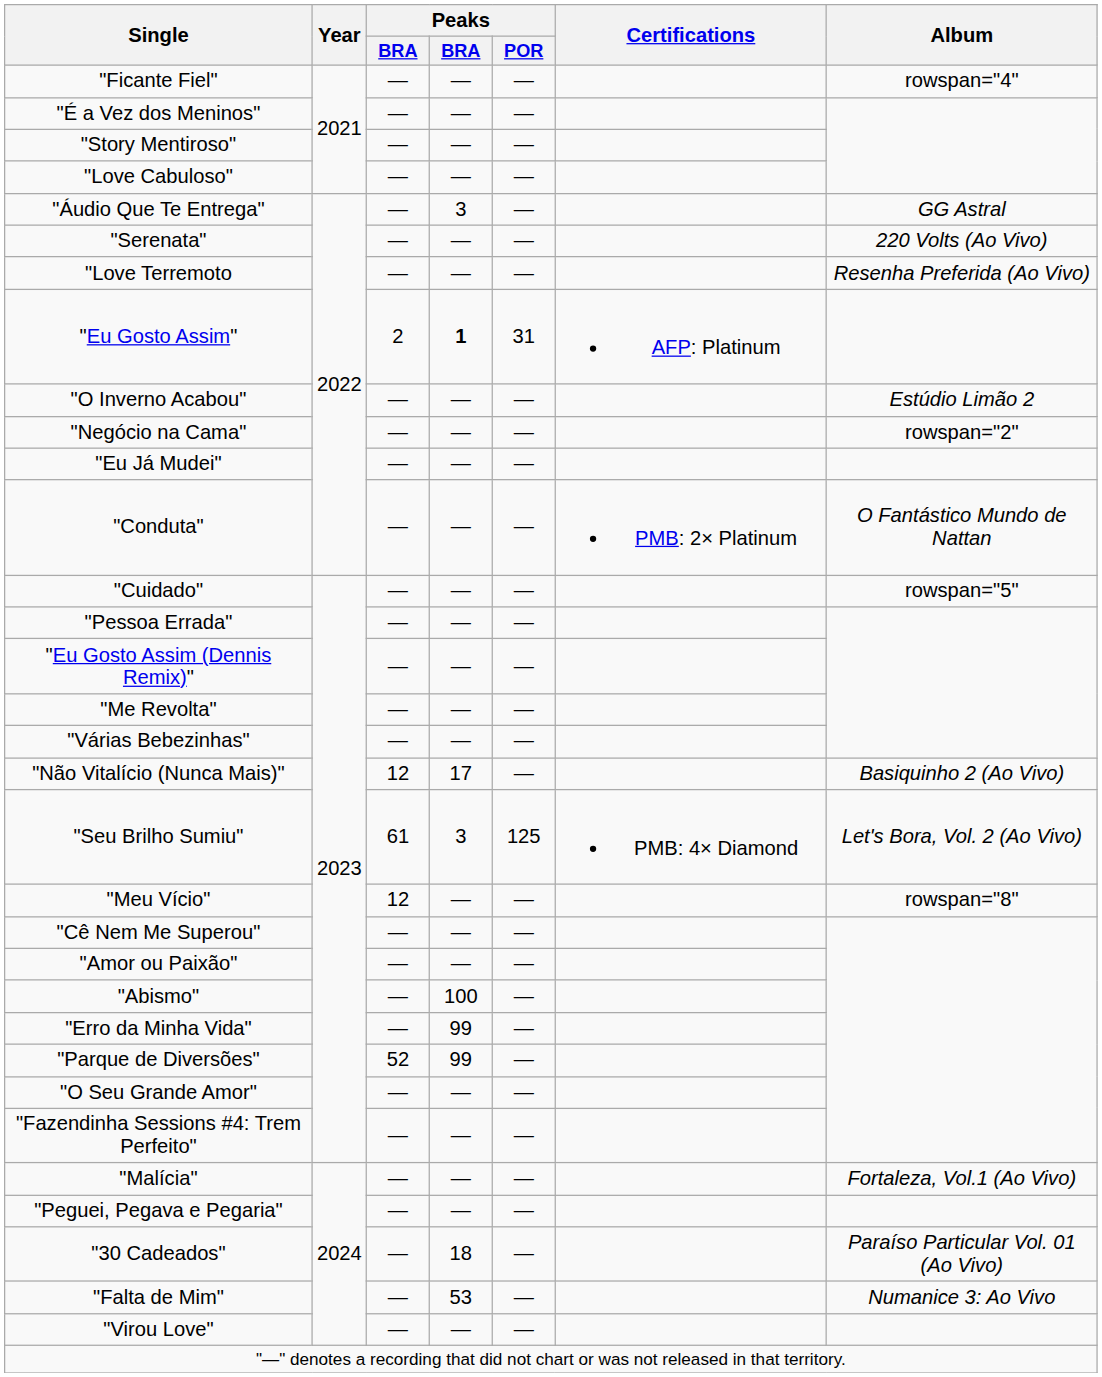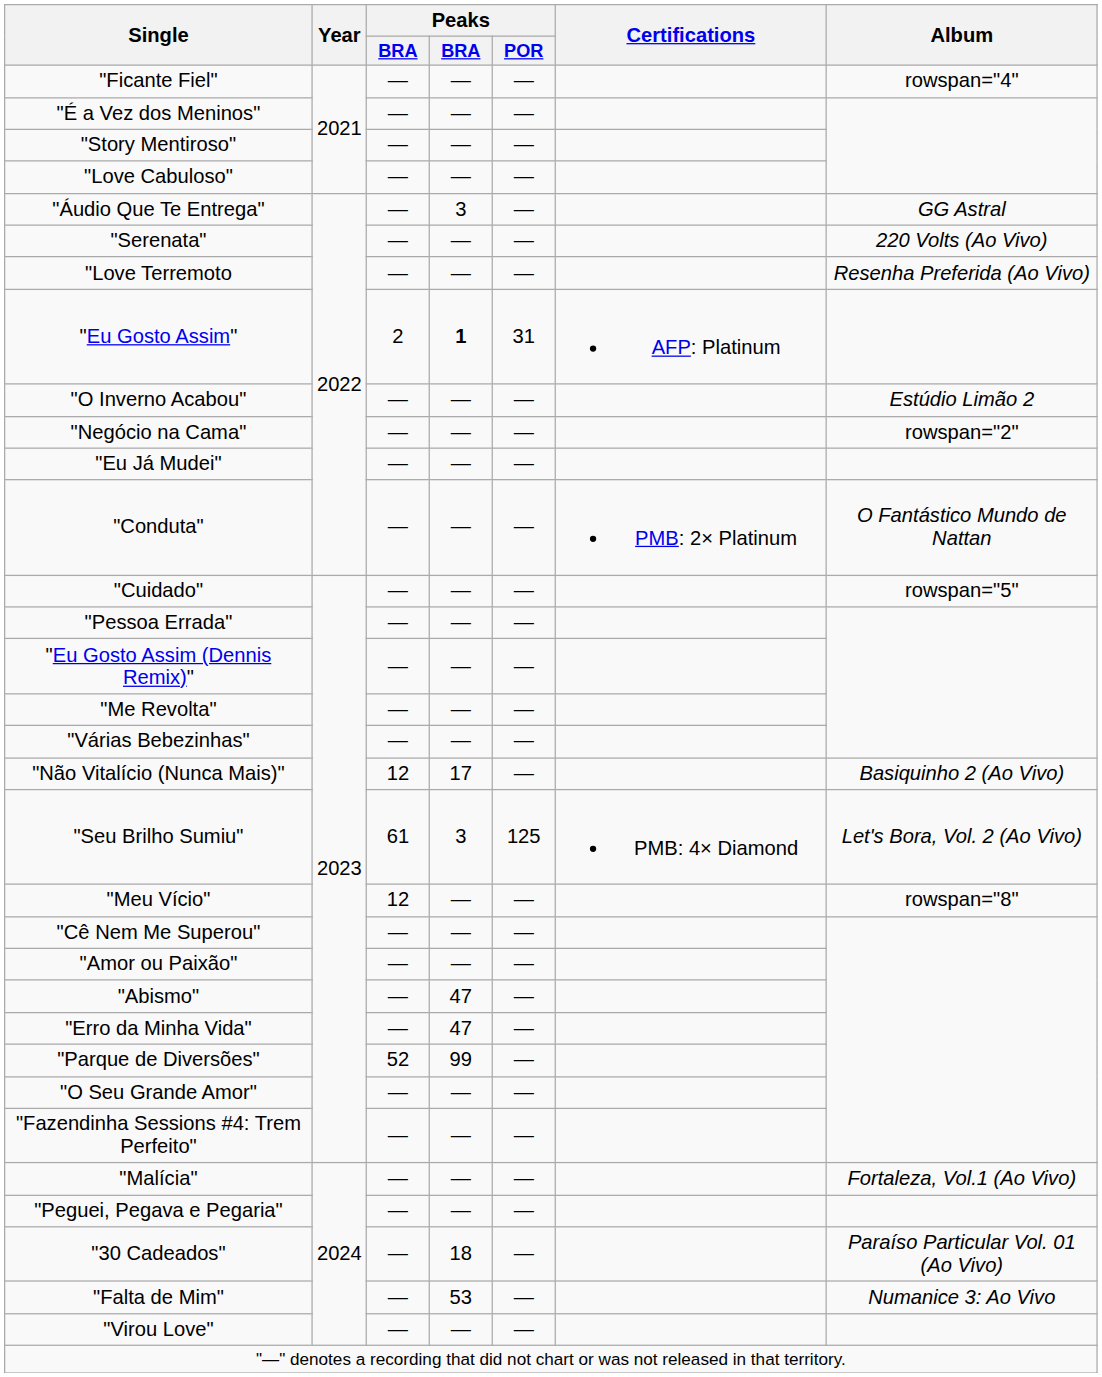(461, 996) 100 -> (461, 996) 47
(461, 1028) 99 -> (461, 1028) 47
